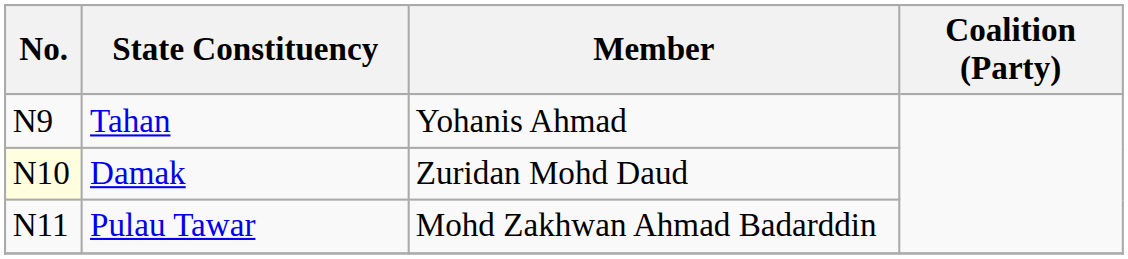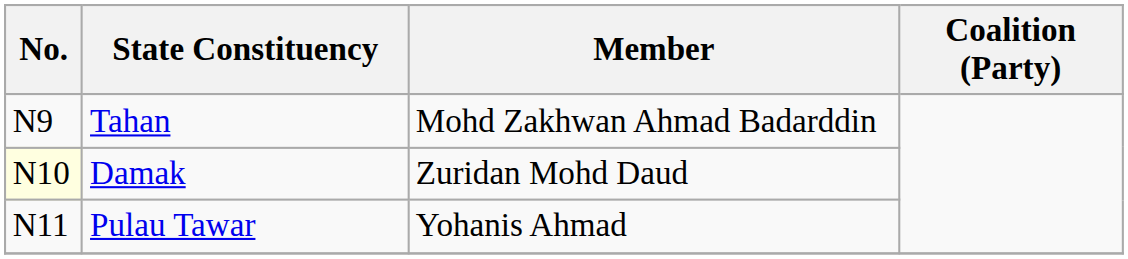(521, 120) Yohanis Ahmad -> (646, 120) Mohd Zakhwan Ahmad Badarddin
(646, 225) Mohd Zakhwan Ahmad Badarddin -> (521, 225) Yohanis Ahmad
